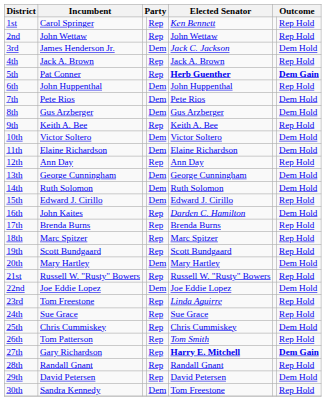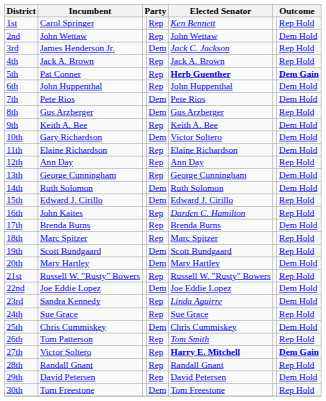(297, 36) Rep Hold -> (298, 36) Dem Hold
(298, 48) Dem Hold -> (297, 48) Rep Hold
(157, 86) Dem -> (156, 86) Rep
(297, 86) Rep Hold -> (298, 86) Dem Hold
(298, 112) Dem Hold -> (297, 112) Rep Hold
(297, 124) Rep Hold -> (298, 124) Dem Hold
(66, 137) Victor Soltero -> (71, 137) Gary Richardson
(157, 150) Dem -> (156, 150) Rep
(157, 175) Dem -> (156, 175) Rep
(298, 213) Dem Hold -> (297, 213) Rep Hold
(297, 225) Rep Hold -> (298, 225) Dem Hold
(156, 251) Rep -> (157, 251) Dem
(67, 301) Tom Freestone -> (70, 301) Sandra Kennedy
(297, 301) Rep Hold -> (298, 301) Dem Hold
(156, 326) Rep -> (157, 326) Dem
(71, 352) Gary Richardson -> (66, 352) Victor Soltero
(70, 390) Sandra Kennedy -> (67, 390) Tom Freestone
